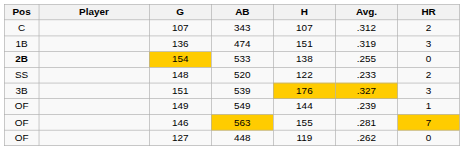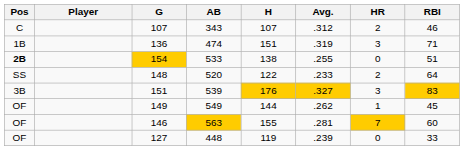+ column: (432, 12)
(366, 106) .239 -> (323, 106) .262
(366, 138) .262 -> (323, 138) .239
